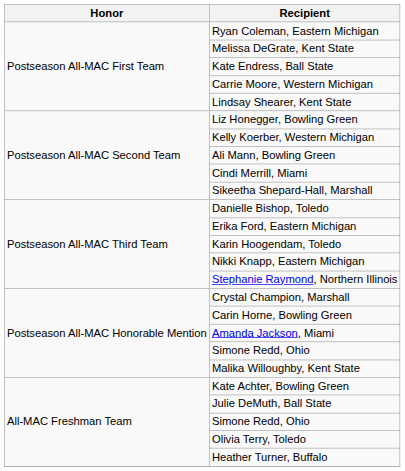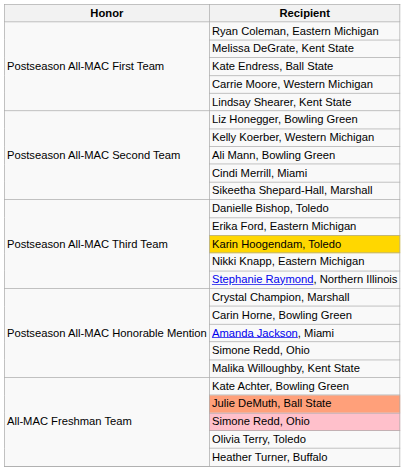(277, 244) no background -> (277, 244) gold background
(272, 404) no background -> (272, 404) lightsalmon background
(261, 421) no background -> (261, 421) pink background
